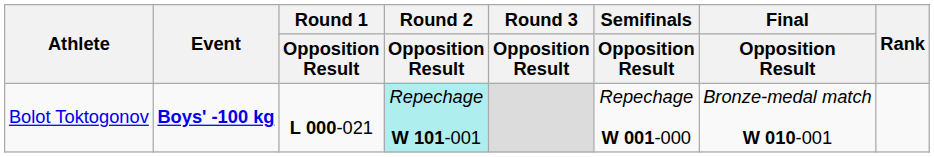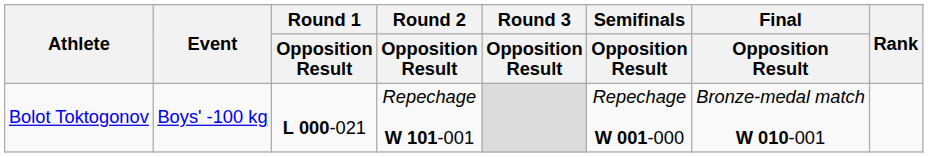(216, 118) bold -> (212, 118) normal
(436, 118) paleturquoise background -> (429, 118) no background
